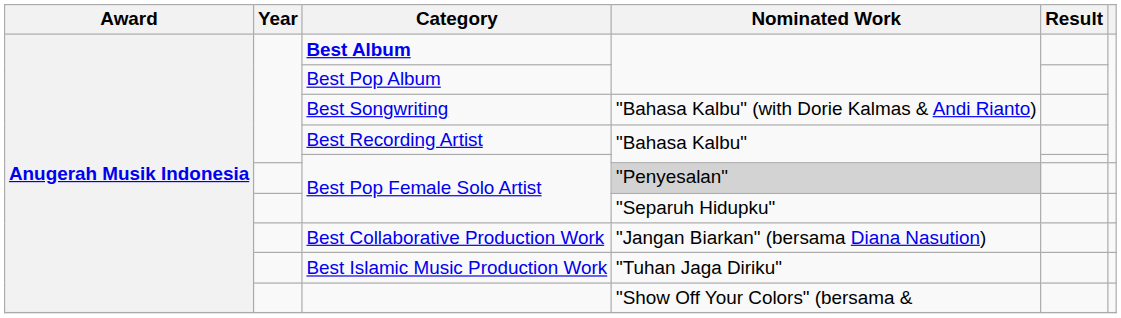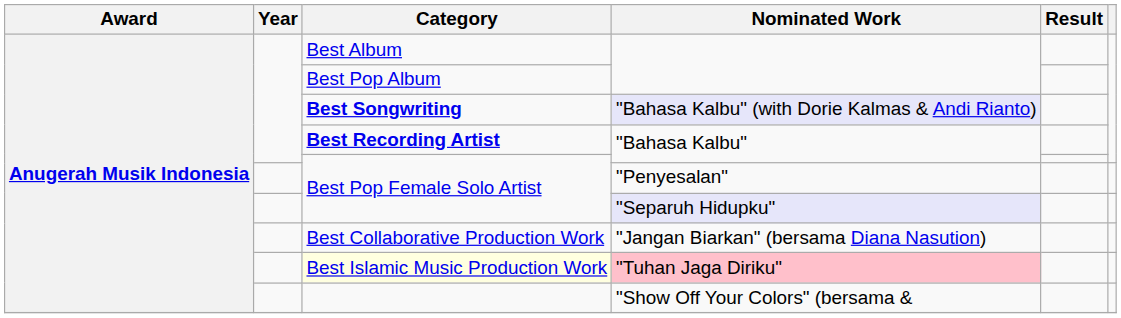(359, 49) bold -> (354, 49) normal
(377, 109) normal -> (384, 109) bold
(826, 109) no background -> (826, 109) lavender background
(395, 139) normal -> (403, 139) bold
(672, 177) lightgrey background -> (672, 177) no background
(696, 207) no background -> (696, 207) lavender background
(457, 267) no background -> (457, 267) lightyellow background
(699, 267) no background -> (699, 267) pink background
